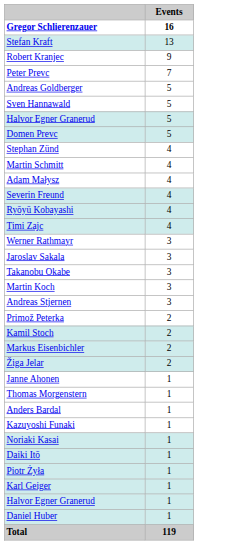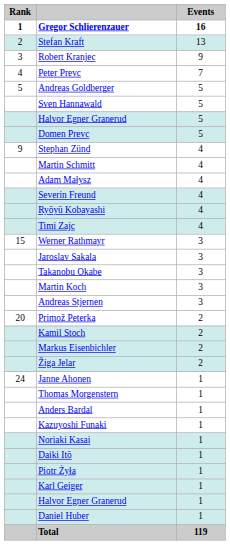+ column: (20, 11)
